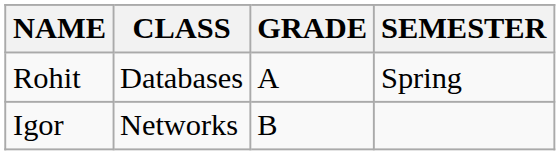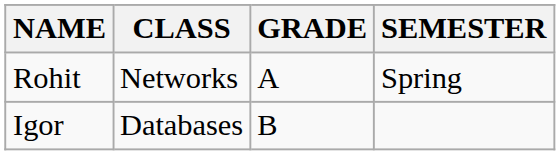(182, 76) Databases -> (179, 76) Networks
(179, 125) Networks -> (182, 125) Databases
